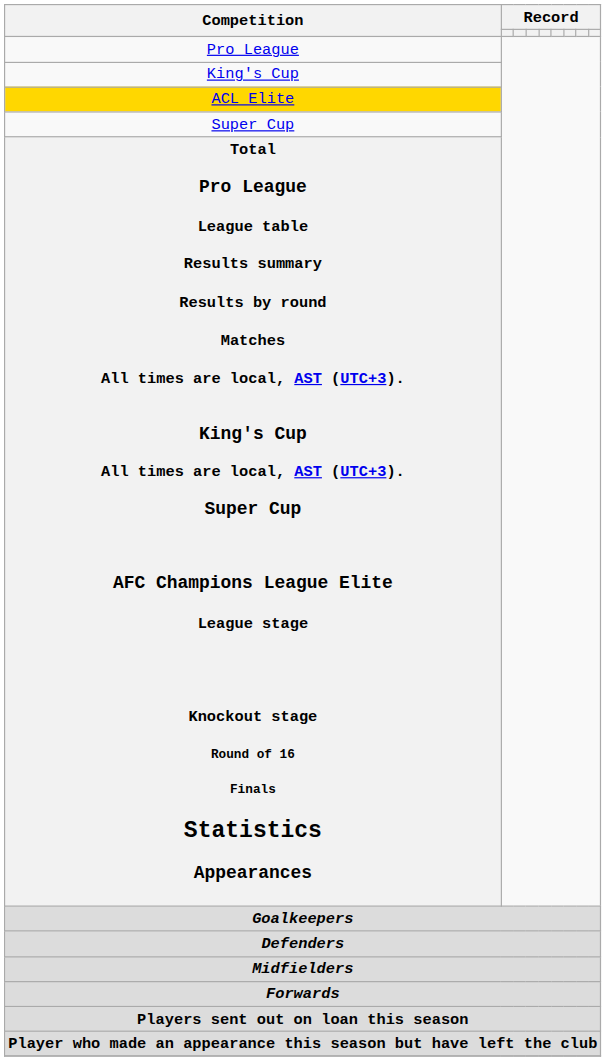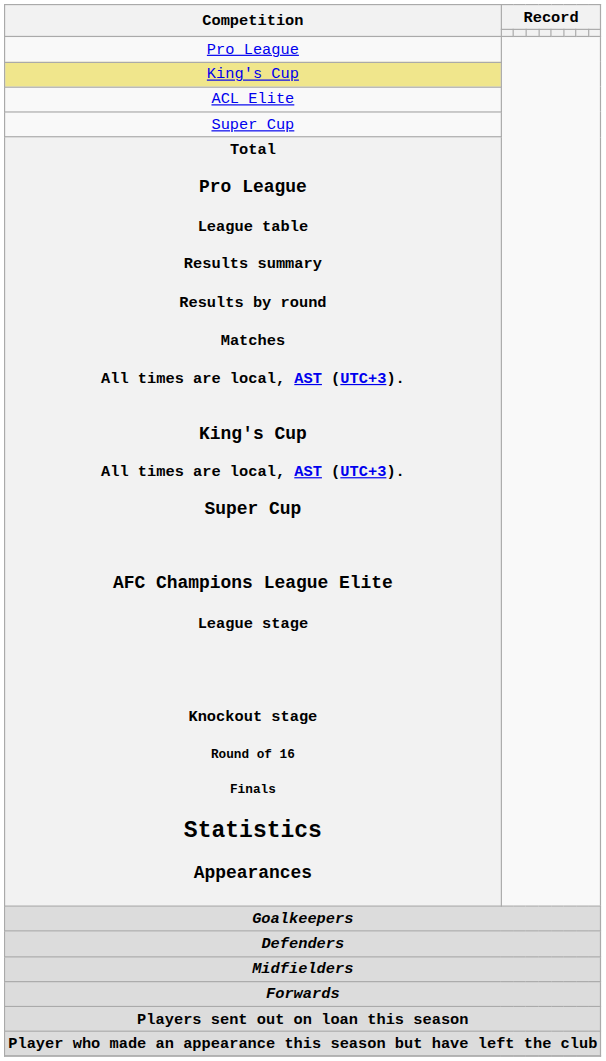(253, 74) no background -> (253, 74) khaki background
(253, 99) gold background -> (253, 99) no background
